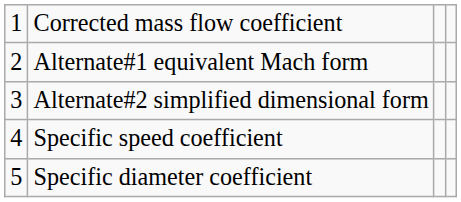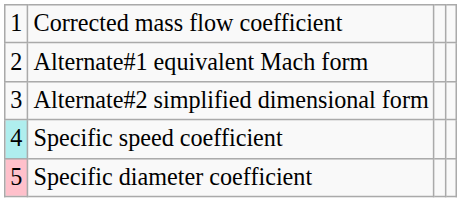(16, 138) no background -> (16, 138) paleturquoise background
(16, 176) no background -> (16, 176) pink background
